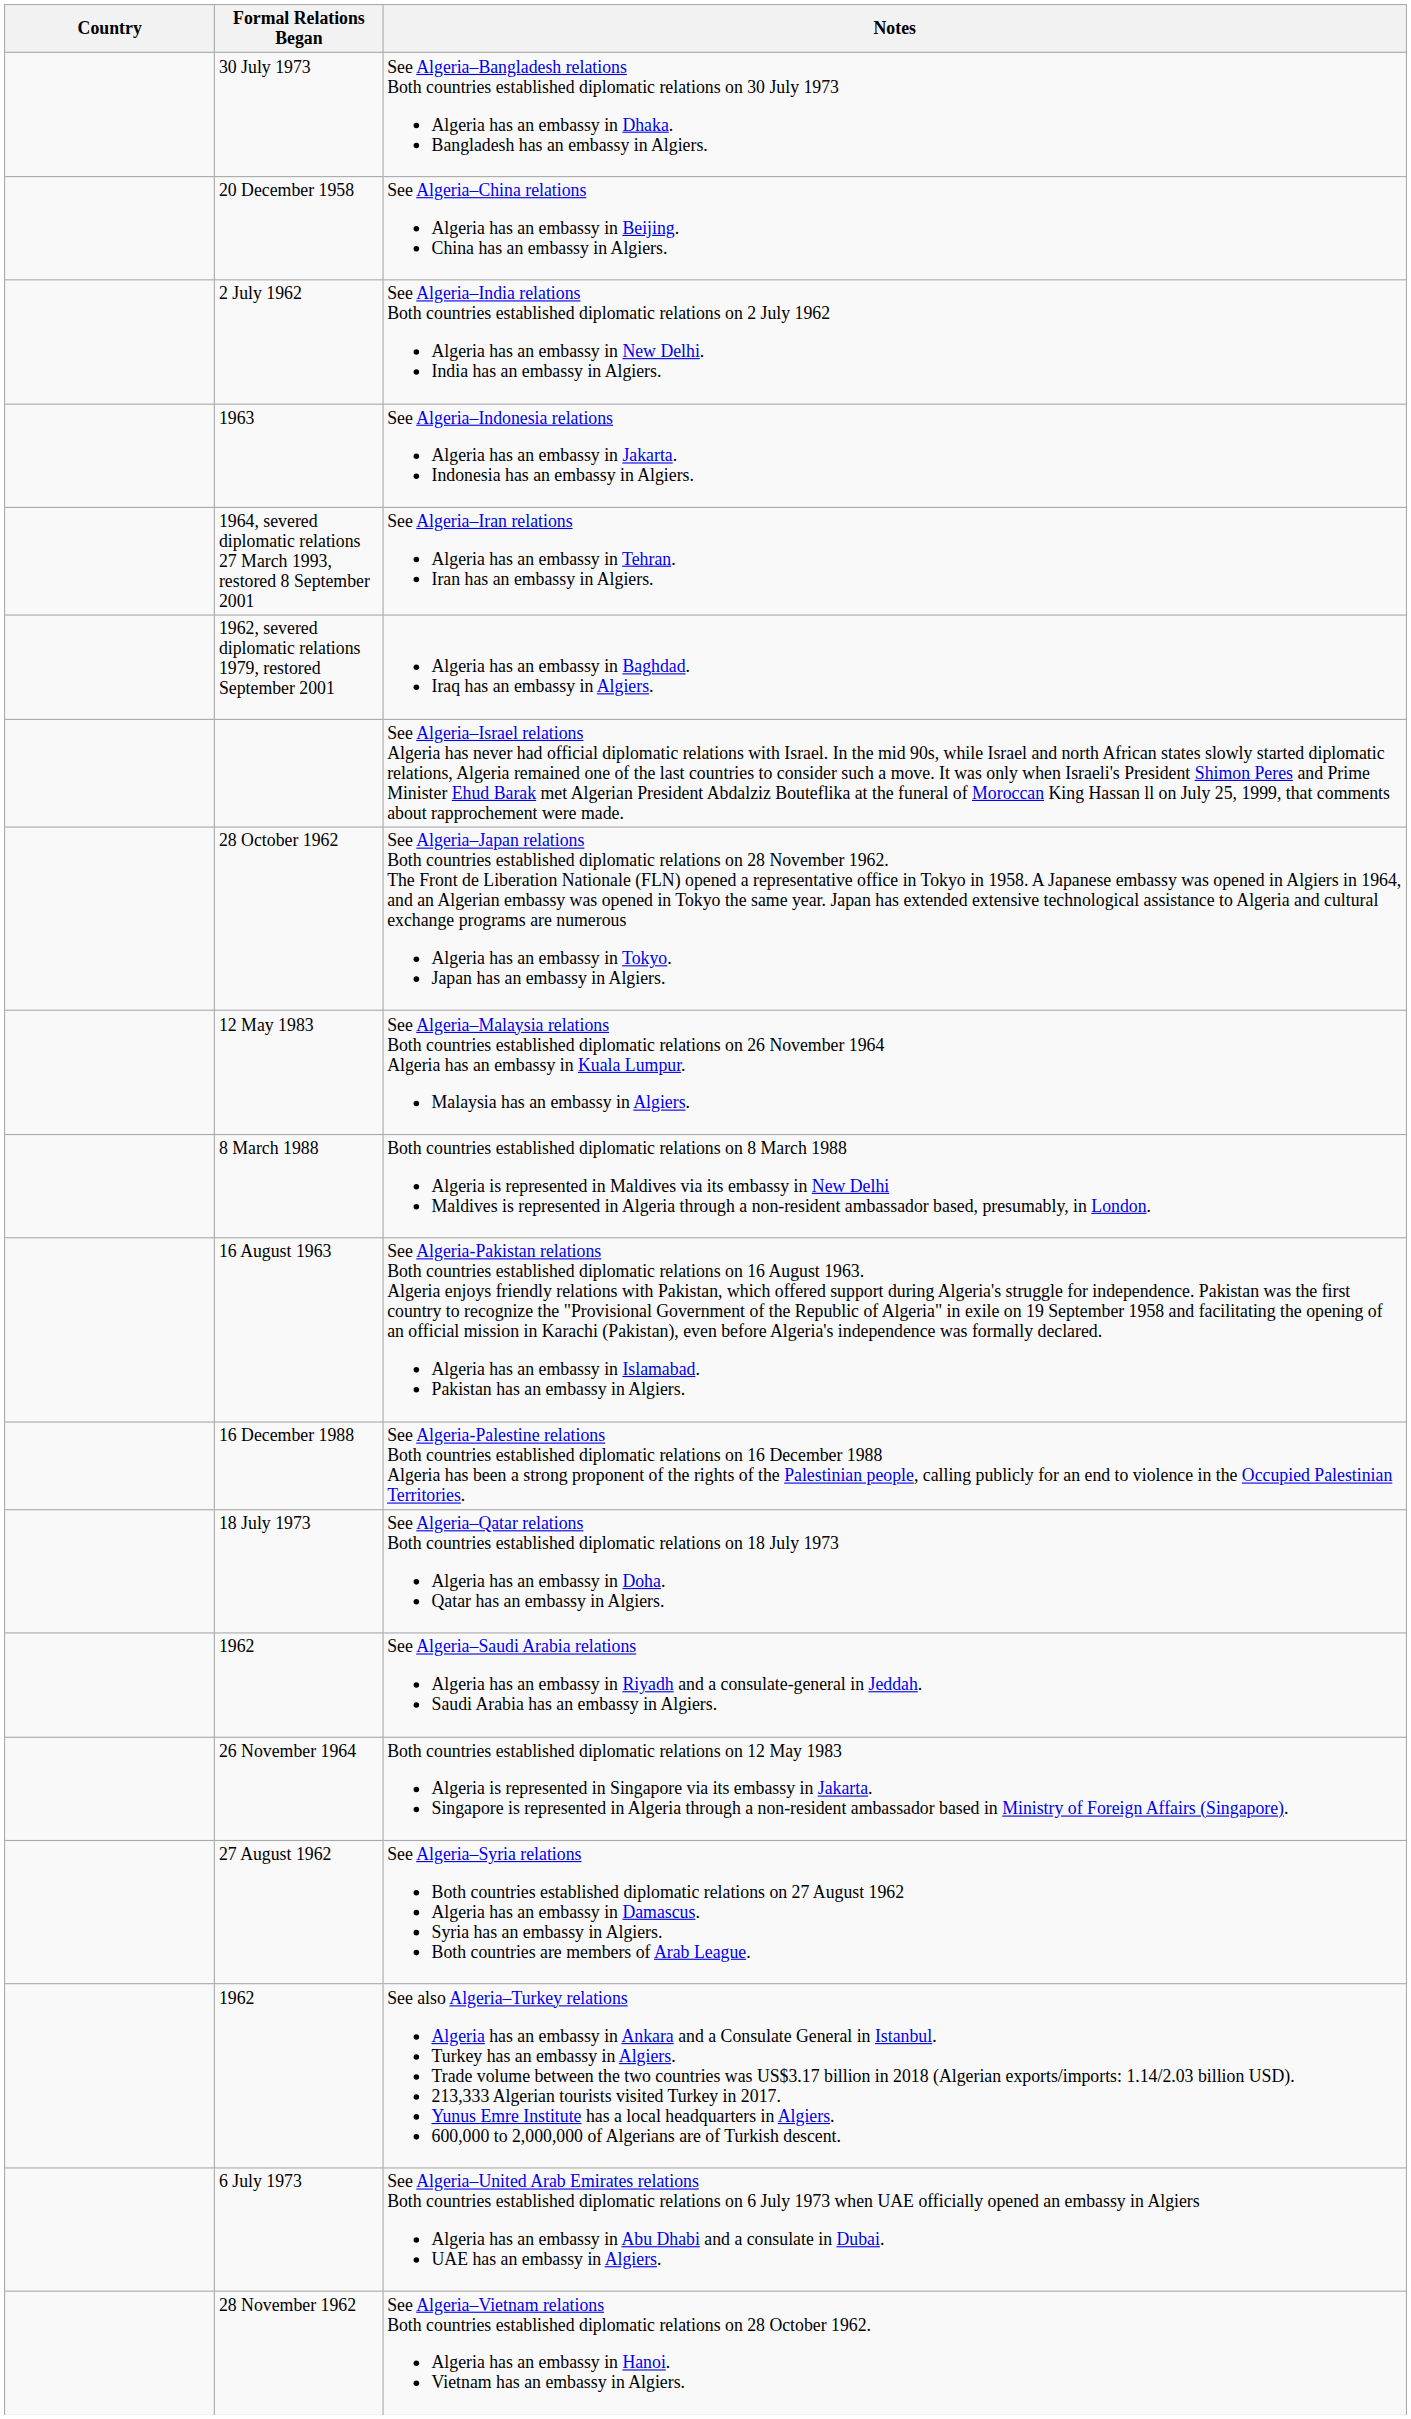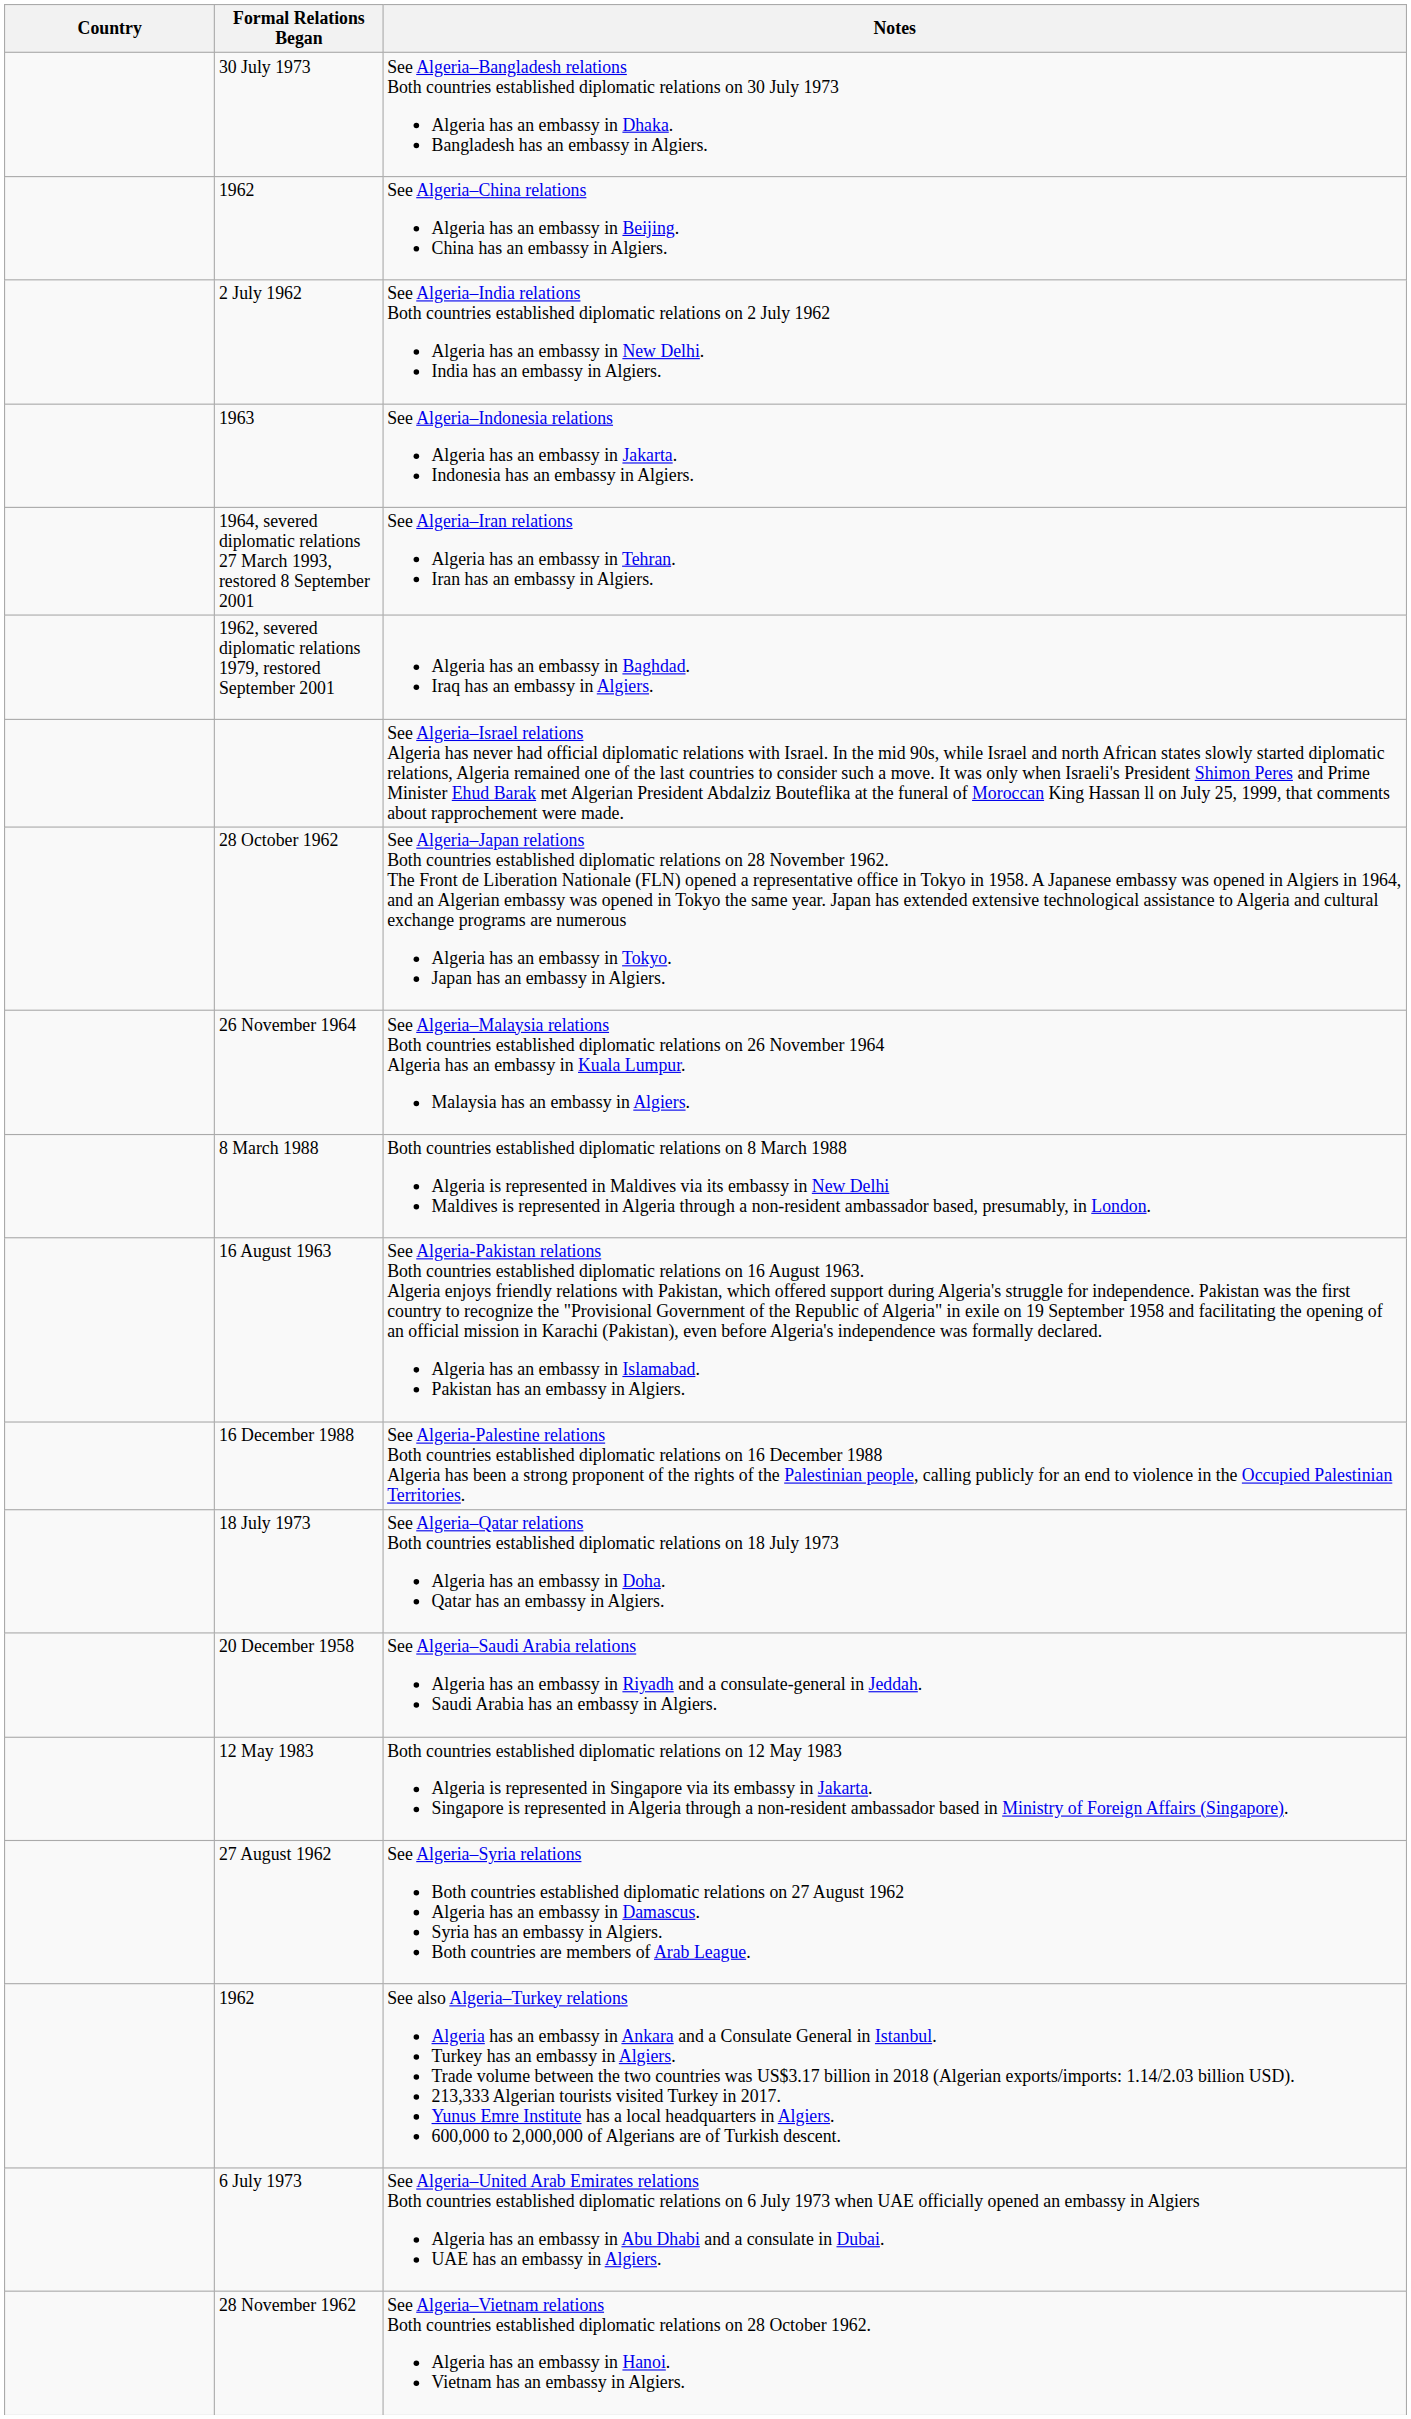(286, 190) 20 December 1958 -> (237, 190) 1962
(266, 1024) 12 May 1983 -> (287, 1024) 26 November 1964
(237, 1647) 1962 -> (286, 1647) 20 December 1958
(287, 1750) 26 November 1964 -> (266, 1750) 12 May 1983
